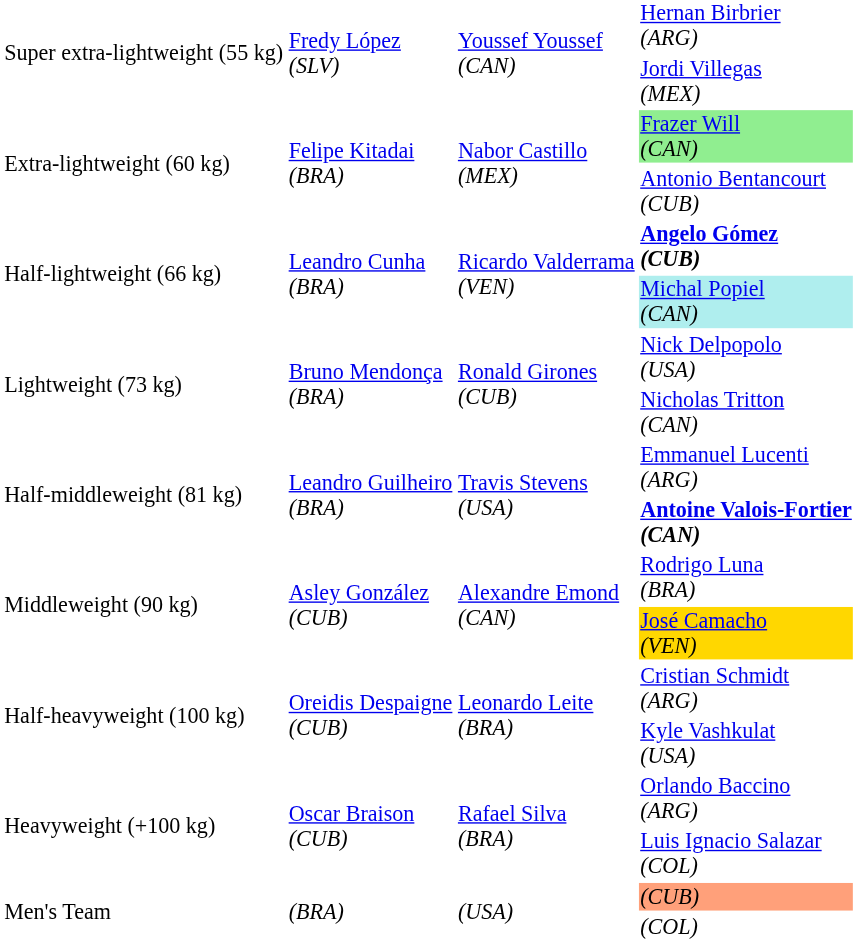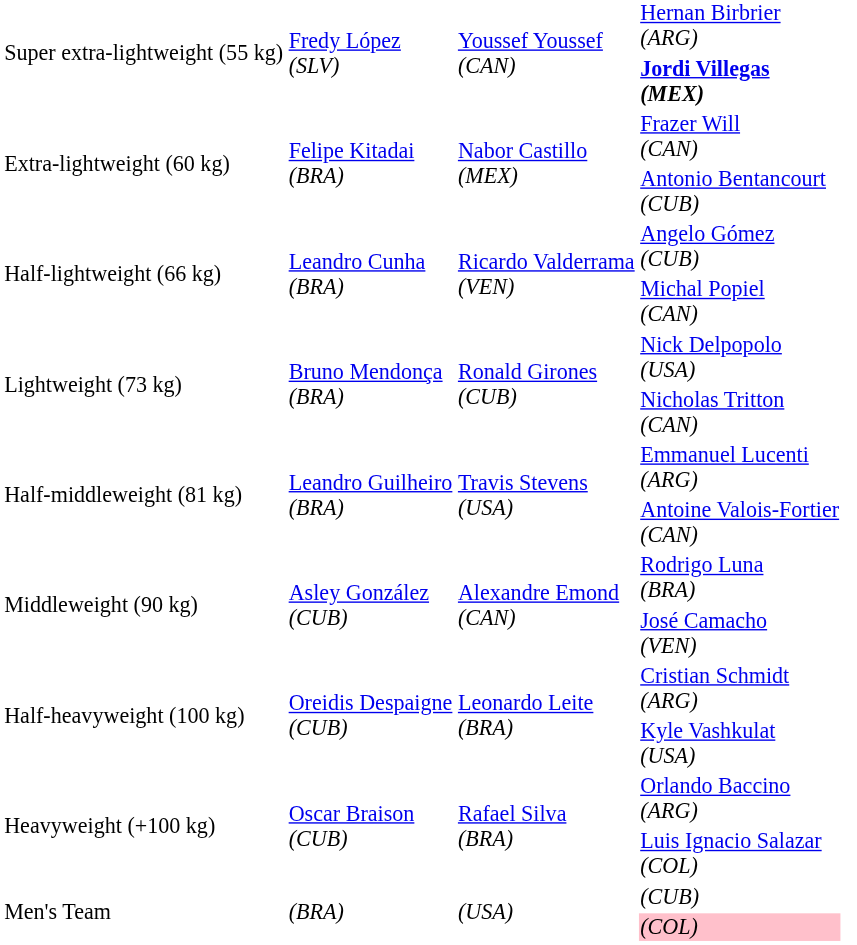(701, 80) normal -> (705, 80) bold
(690, 136) lightgreen background -> (690, 136) no background
(709, 246) bold -> (707, 246) normal
(702, 301) paleturquoise background -> (702, 301) no background
(746, 522) bold -> (740, 522) normal
(704, 632) gold background -> (704, 632) no background
(670, 896) lightsalmon background -> (670, 896) no background
(669, 926) no background -> (669, 926) pink background
